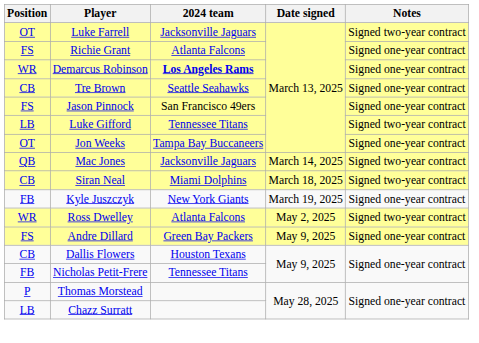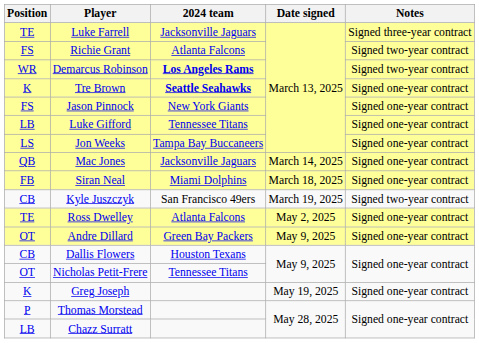(27, 32) OT -> (27, 32) TE
(407, 32) Signed two-year contract -> (410, 32) Signed three-year contract
(407, 50) Signed one-year contract -> (410, 50) Signed two-year contract
(407, 69) Signed one-year contract -> (410, 69) Signed two-year contract
(27, 87) CB -> (27, 87) K
(208, 87) normal -> (208, 87) bold
(208, 106) San Francisco 49ers -> (208, 106) New York Giants
(407, 124) Signed two-year contract -> (410, 124) Signed one-year contract
(27, 143) OT -> (27, 143) LS
(407, 161) Signed two-year contract -> (410, 161) Signed one-year contract
(27, 180) CB -> (27, 180) FB
(407, 180) Signed two-year contract -> (410, 180) Signed one-year contract
(27, 198) FB -> (27, 198) CB
(208, 198) New York Giants -> (208, 198) San Francisco 49ers
(407, 198) Signed one-year contract -> (410, 198) Signed two-year contract
(27, 217) WR -> (27, 217) TE
(407, 217) Signed two-year contract -> (410, 217) Signed one-year contract
(27, 236) FS -> (27, 236) OT
(27, 273) FB -> (27, 273) OT
+ row: (100, 291)
